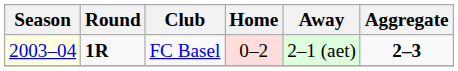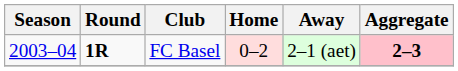(43, 50) lightyellow background -> (43, 50) no background
(407, 50) no background -> (407, 50) pink background
